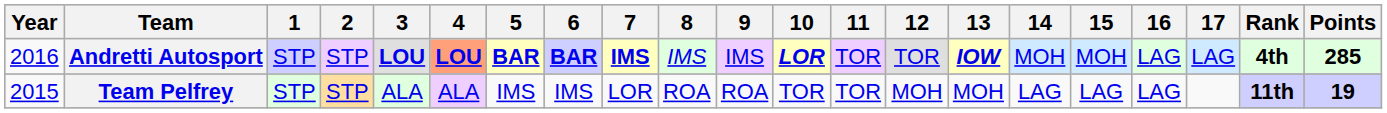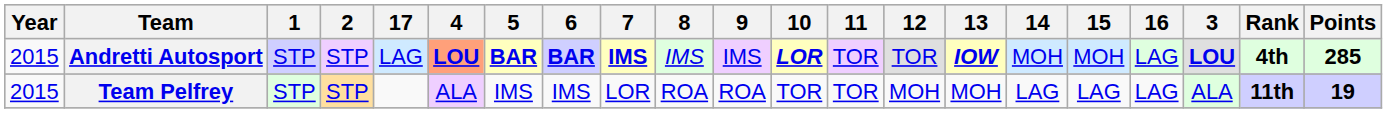columns swapped: (402, 22) <-> (1213, 22)
(34, 56) 2016 -> (34, 56) 2015
